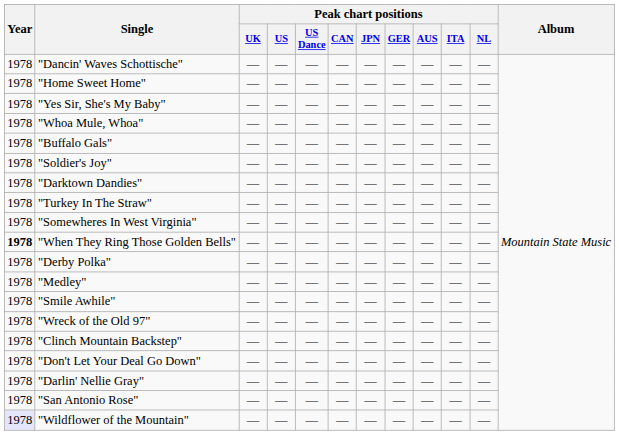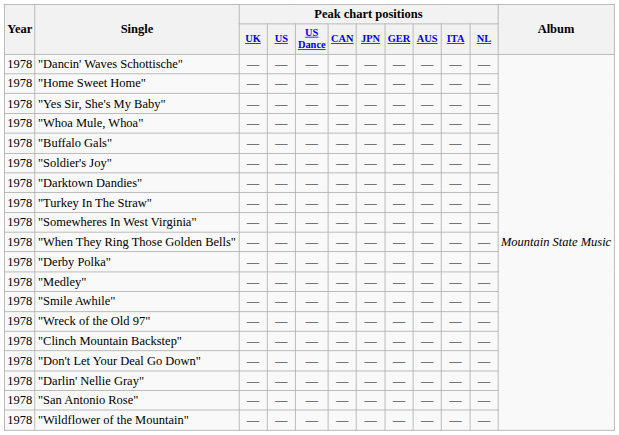(20, 242) bold -> (20, 242) normal
(20, 420) lavender background -> (20, 420) no background
